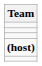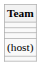(21, 47) bold -> (20, 47) normal
